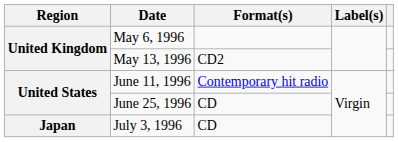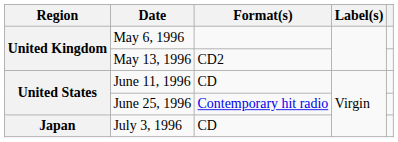(263, 81) Contemporary hit radio -> (207, 81) CD
(207, 103) CD -> (263, 103) Contemporary hit radio
